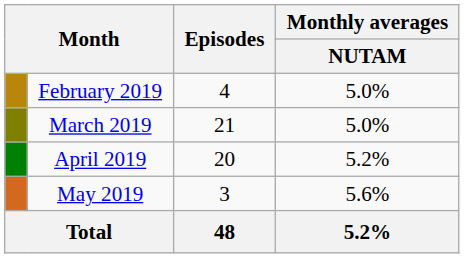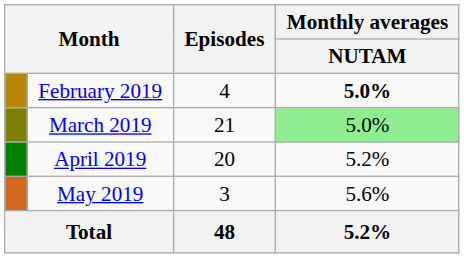(367, 90) normal -> (367, 90) bold
(367, 125) no background -> (367, 125) lightgreen background
